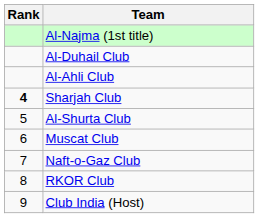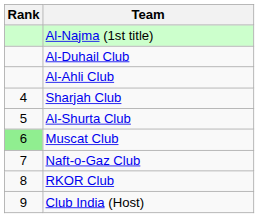(23, 98) bold -> (23, 98) normal
(23, 139) no background -> (23, 139) lightgreen background
